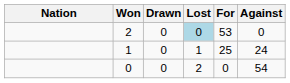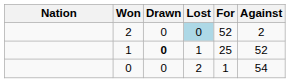(225, 31) 53 -> (225, 31) 52
(261, 31) 0 -> (261, 31) 2
(164, 50) normal -> (164, 50) bold
(261, 50) 24 -> (261, 50) 52
(225, 68) 0 -> (225, 68) 1
